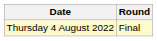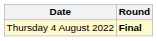(129, 28) normal -> (130, 28) bold
